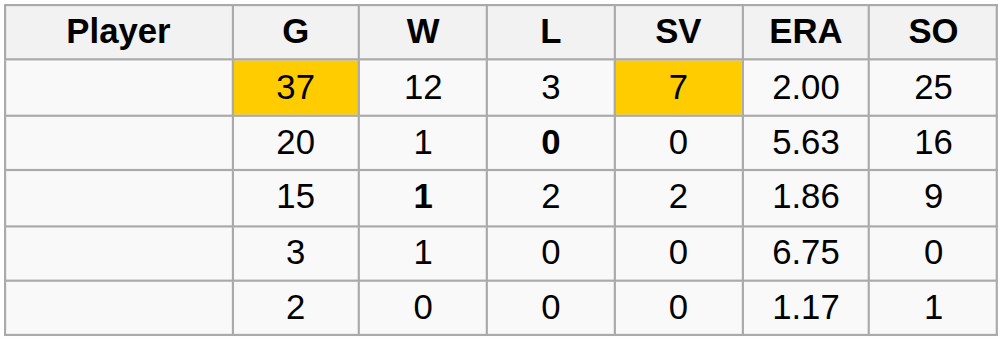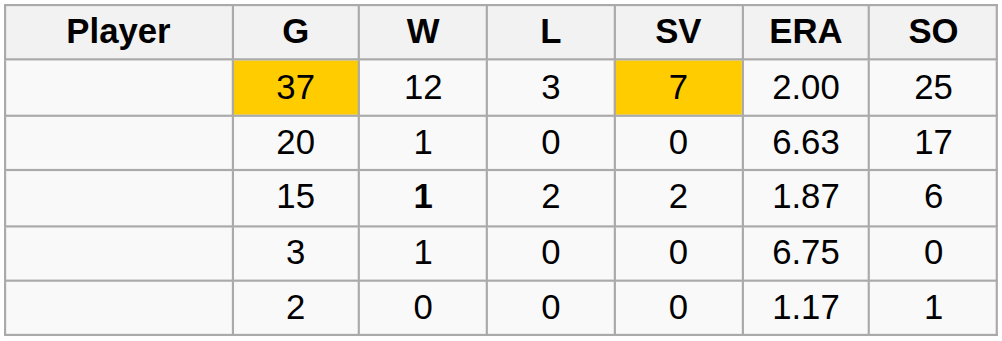(551, 142) bold -> (551, 142) normal
(806, 142) 5.63 -> (806, 142) 6.63
(934, 142) 16 -> (934, 142) 17
(806, 197) 1.86 -> (806, 197) 1.87
(934, 197) 9 -> (934, 197) 6
